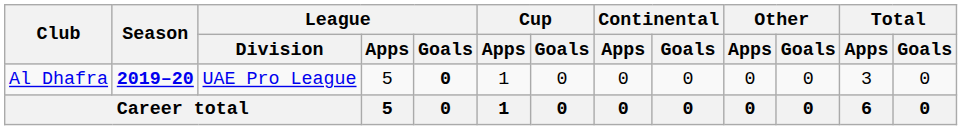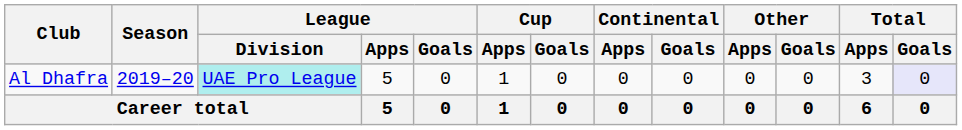(155, 79) bold -> (155, 79) normal
(280, 79) no background -> (280, 79) paleturquoise background
(445, 79) bold -> (445, 79) normal
(925, 79) no background -> (925, 79) lavender background
